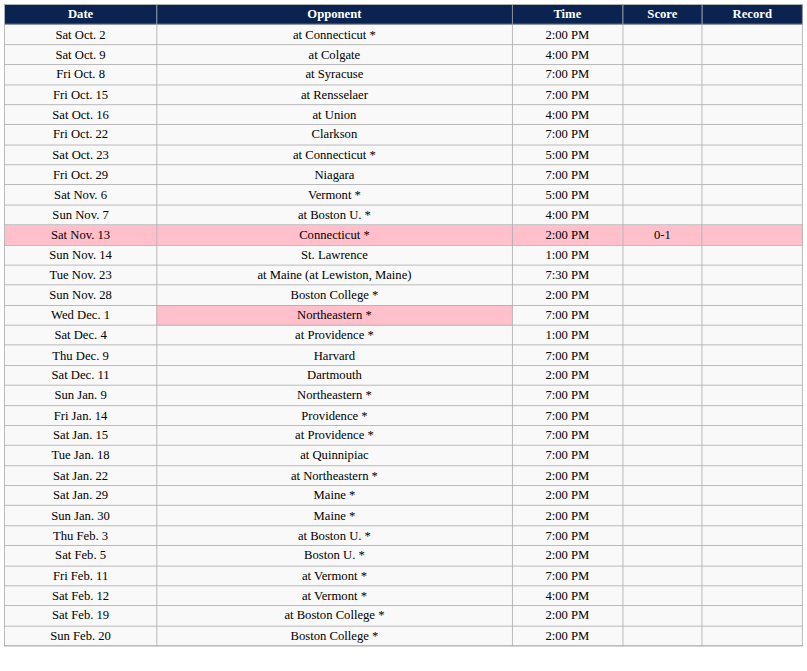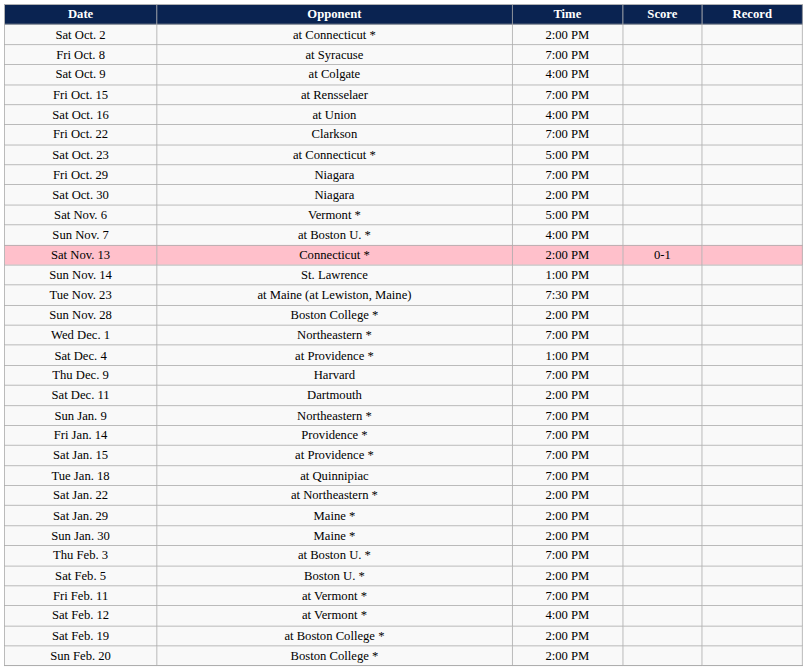rows swapped: (81, 74) <-> (81, 54)
+ row: (81, 194)
(334, 315) pink background -> (334, 335) no background
